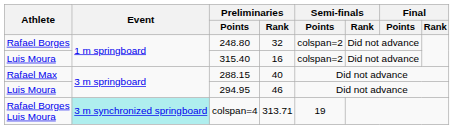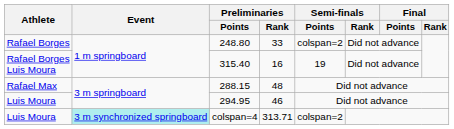(277, 43) 32 -> (277, 43) 33
(31, 59) Luis Moura -> (38, 64) Rafael Borges Luis Moura
(320, 59) colspan=2 -> (320, 64) 19
(277, 74) 40 -> (277, 86) 48
(38, 111) Rafael Borges Luis Moura -> (31, 117) Luis Moura
(320, 111) 19 -> (320, 117) colspan=2
